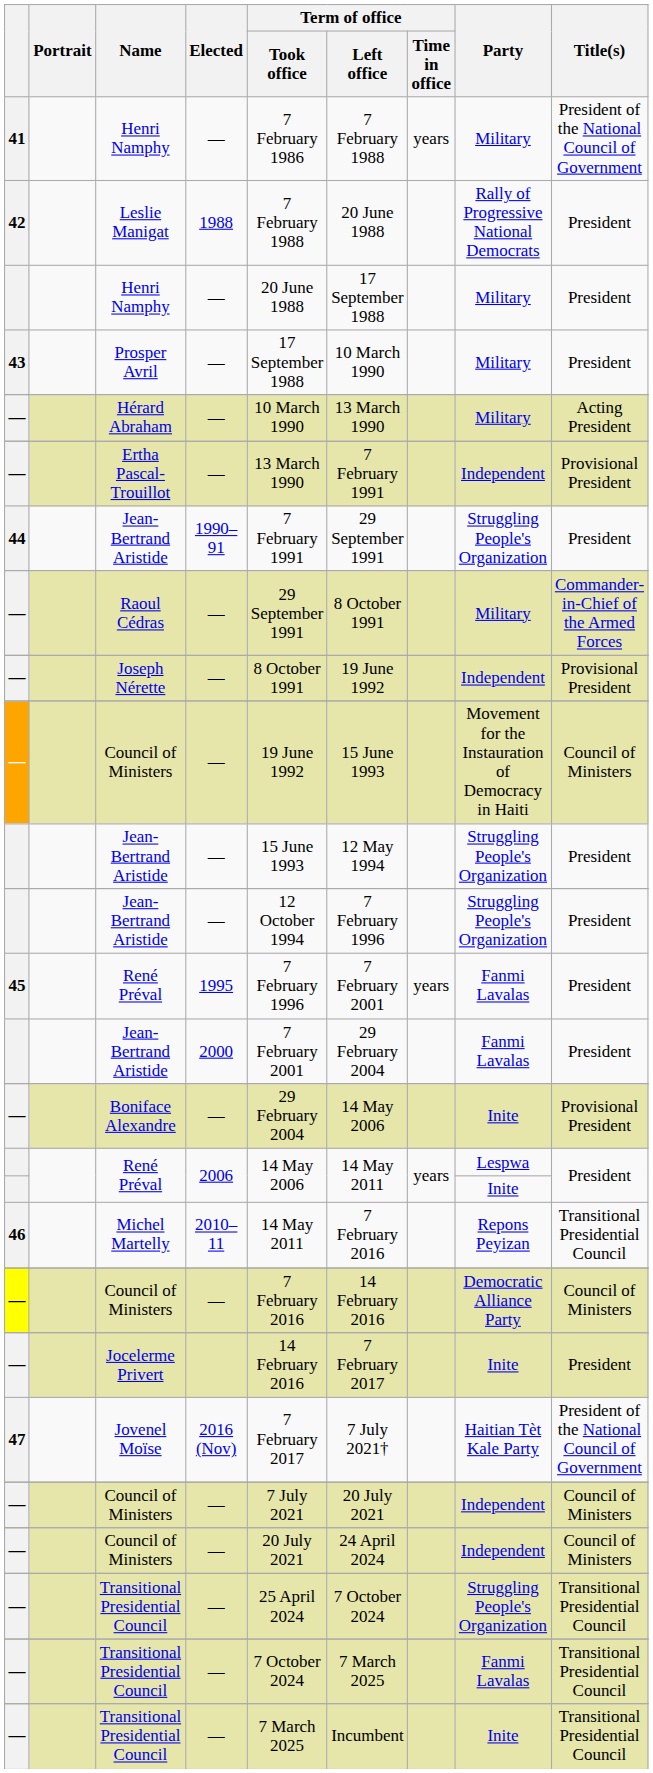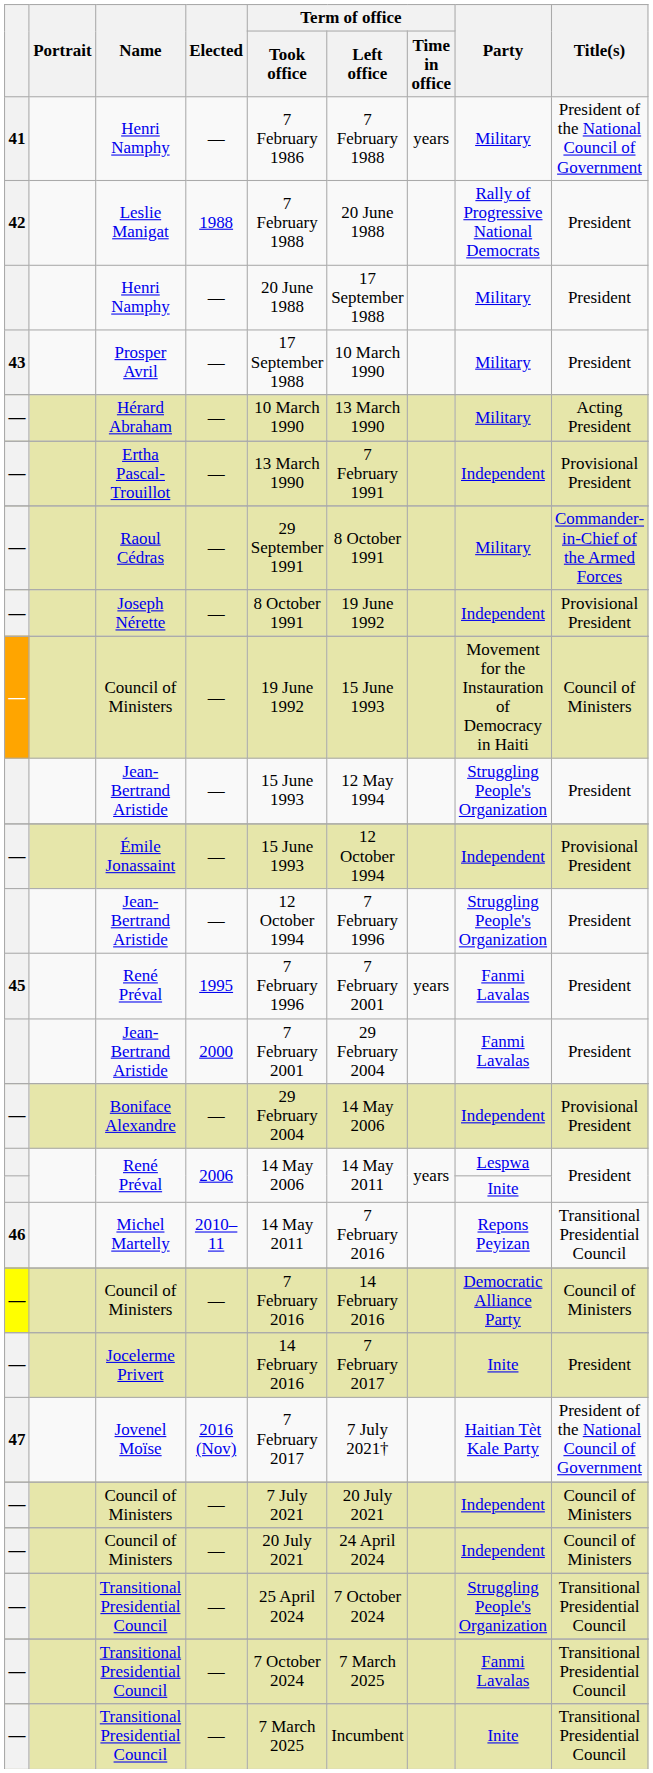- row: (17, 538)
+ row: (17, 855)
(503, 1116) Inite -> (503, 1116) Independent
